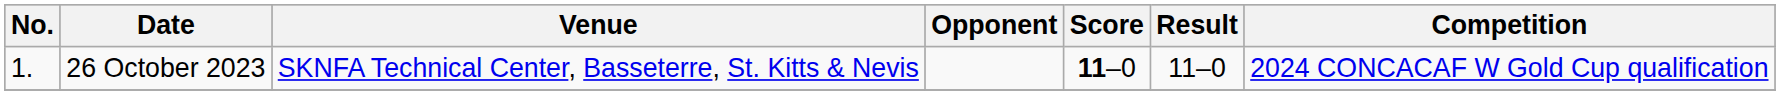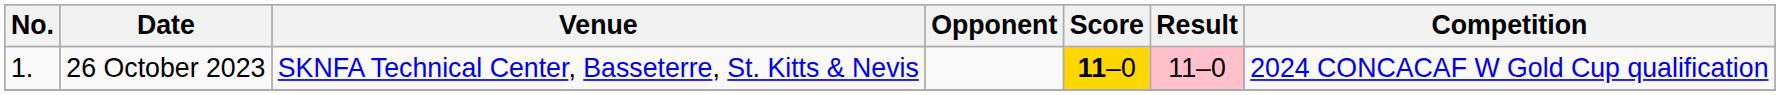(1107, 68) no background -> (1107, 68) gold background
(1197, 68) no background -> (1197, 68) pink background
